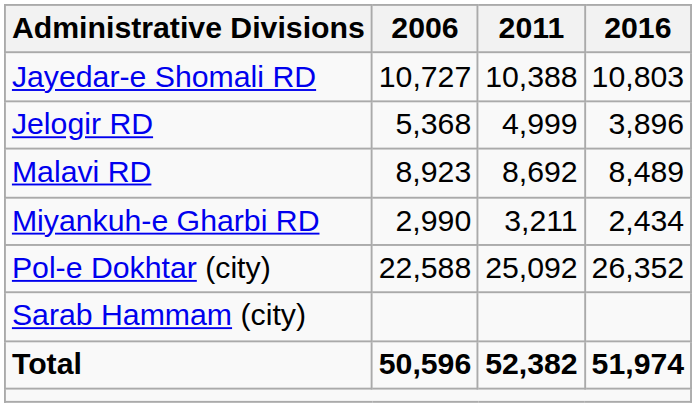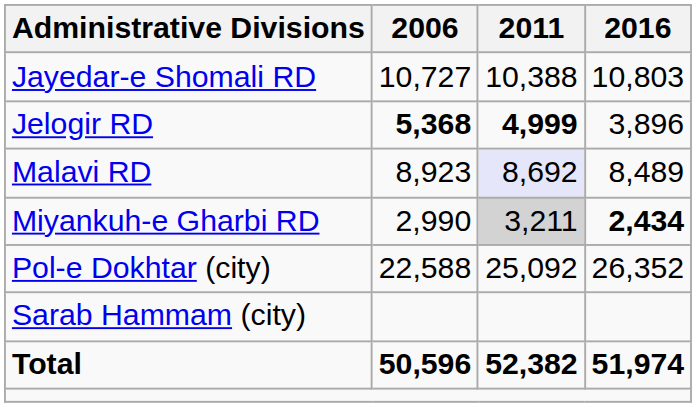(433, 124) normal -> (433, 124) bold
(540, 124) normal -> (540, 124) bold
(540, 172) no background -> (540, 172) lavender background
(541, 220) no background -> (541, 220) lightgrey background
(646, 220) normal -> (646, 220) bold
